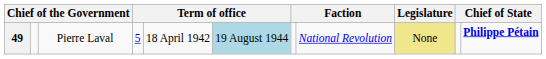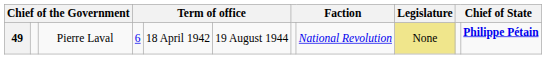(138, 38) 5 -> (138, 38) 6
(252, 38) lightblue background -> (252, 38) no background
